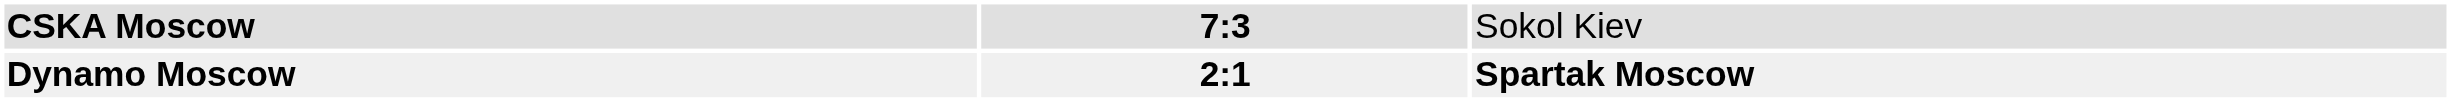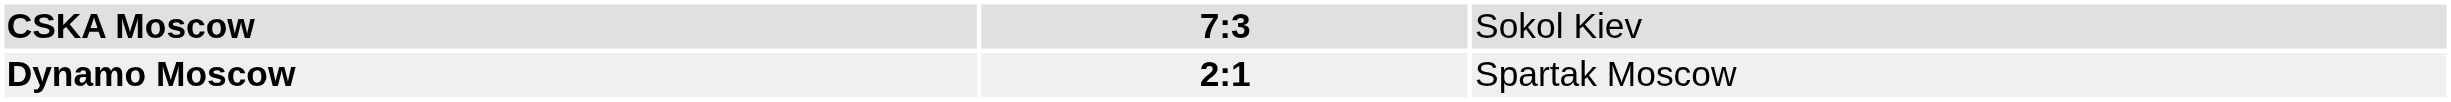(1615, 74) bold -> (1606, 74) normal
